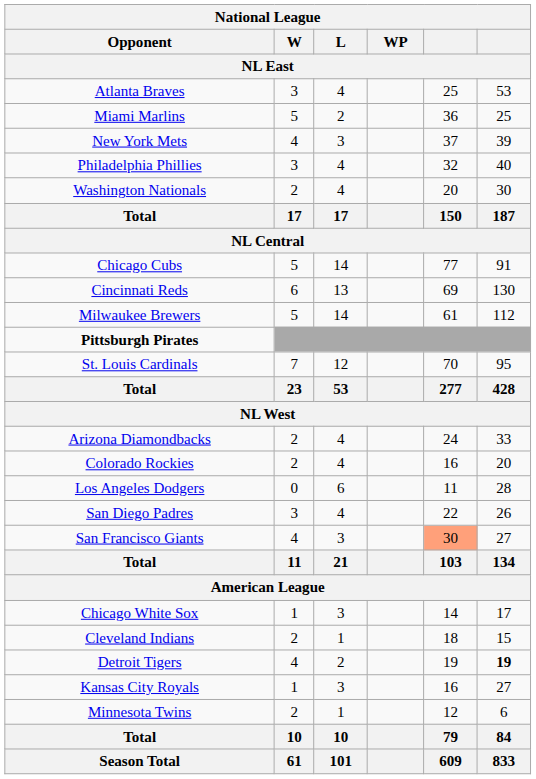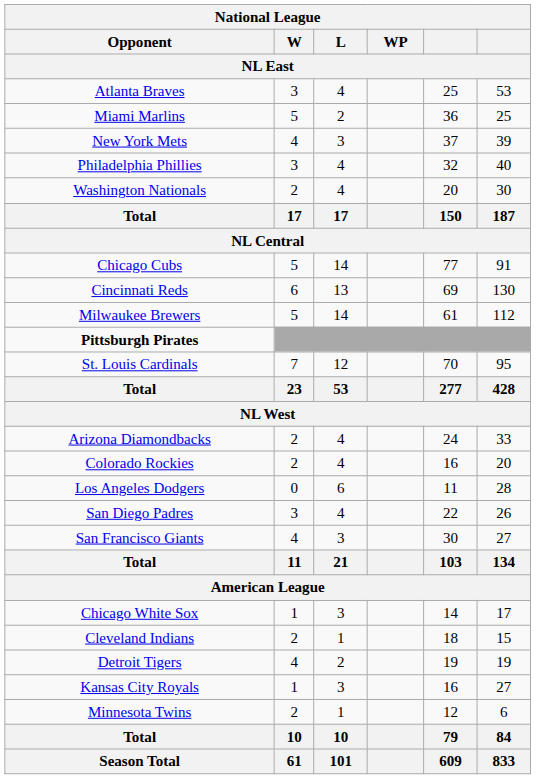(451, 538) lightsalmon background -> (451, 538) no background
(504, 662) bold -> (504, 662) normal
